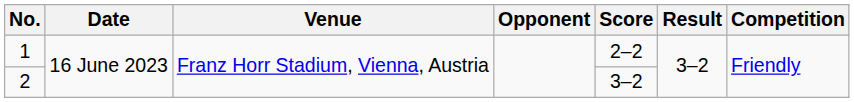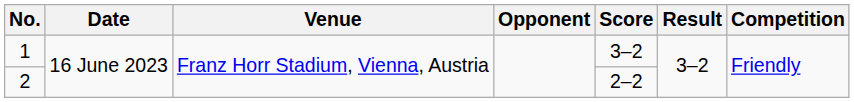(626, 50) 2–2 -> (626, 50) 3–2
(626, 81) 3–2 -> (626, 81) 2–2
